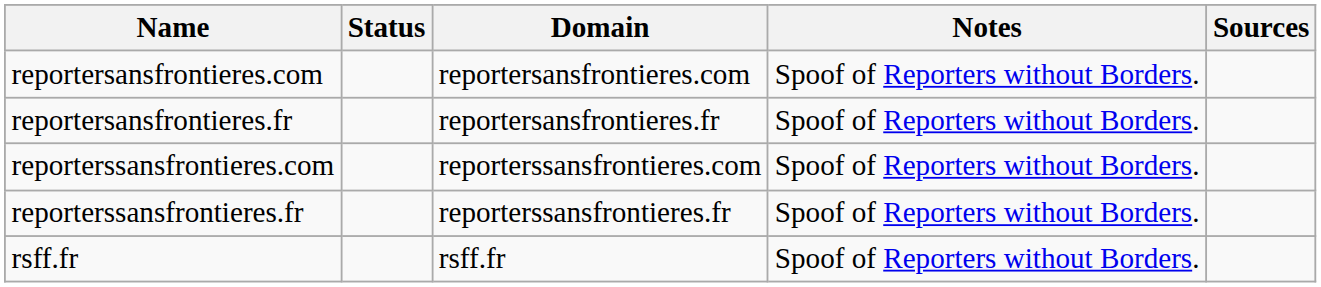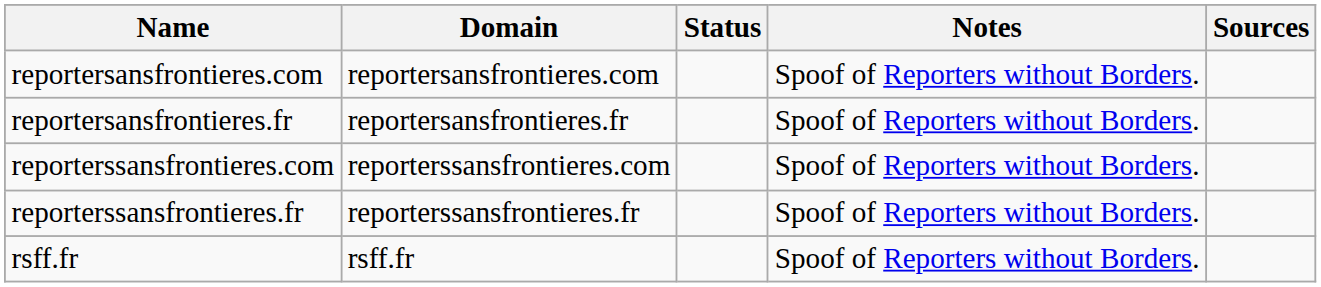columns swapped: (600, 27) <-> (387, 27)
